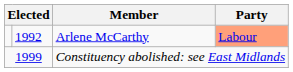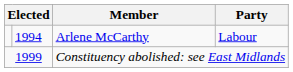(28, 36) 1992 -> (28, 36) 1994
(238, 36) lightsalmon background -> (238, 36) no background
